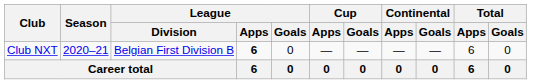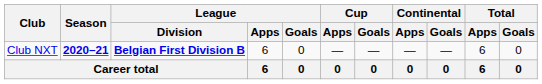(86, 50) normal -> (86, 50) bold
(174, 50) normal -> (179, 50) bold
(254, 50) bold -> (265, 50) normal
